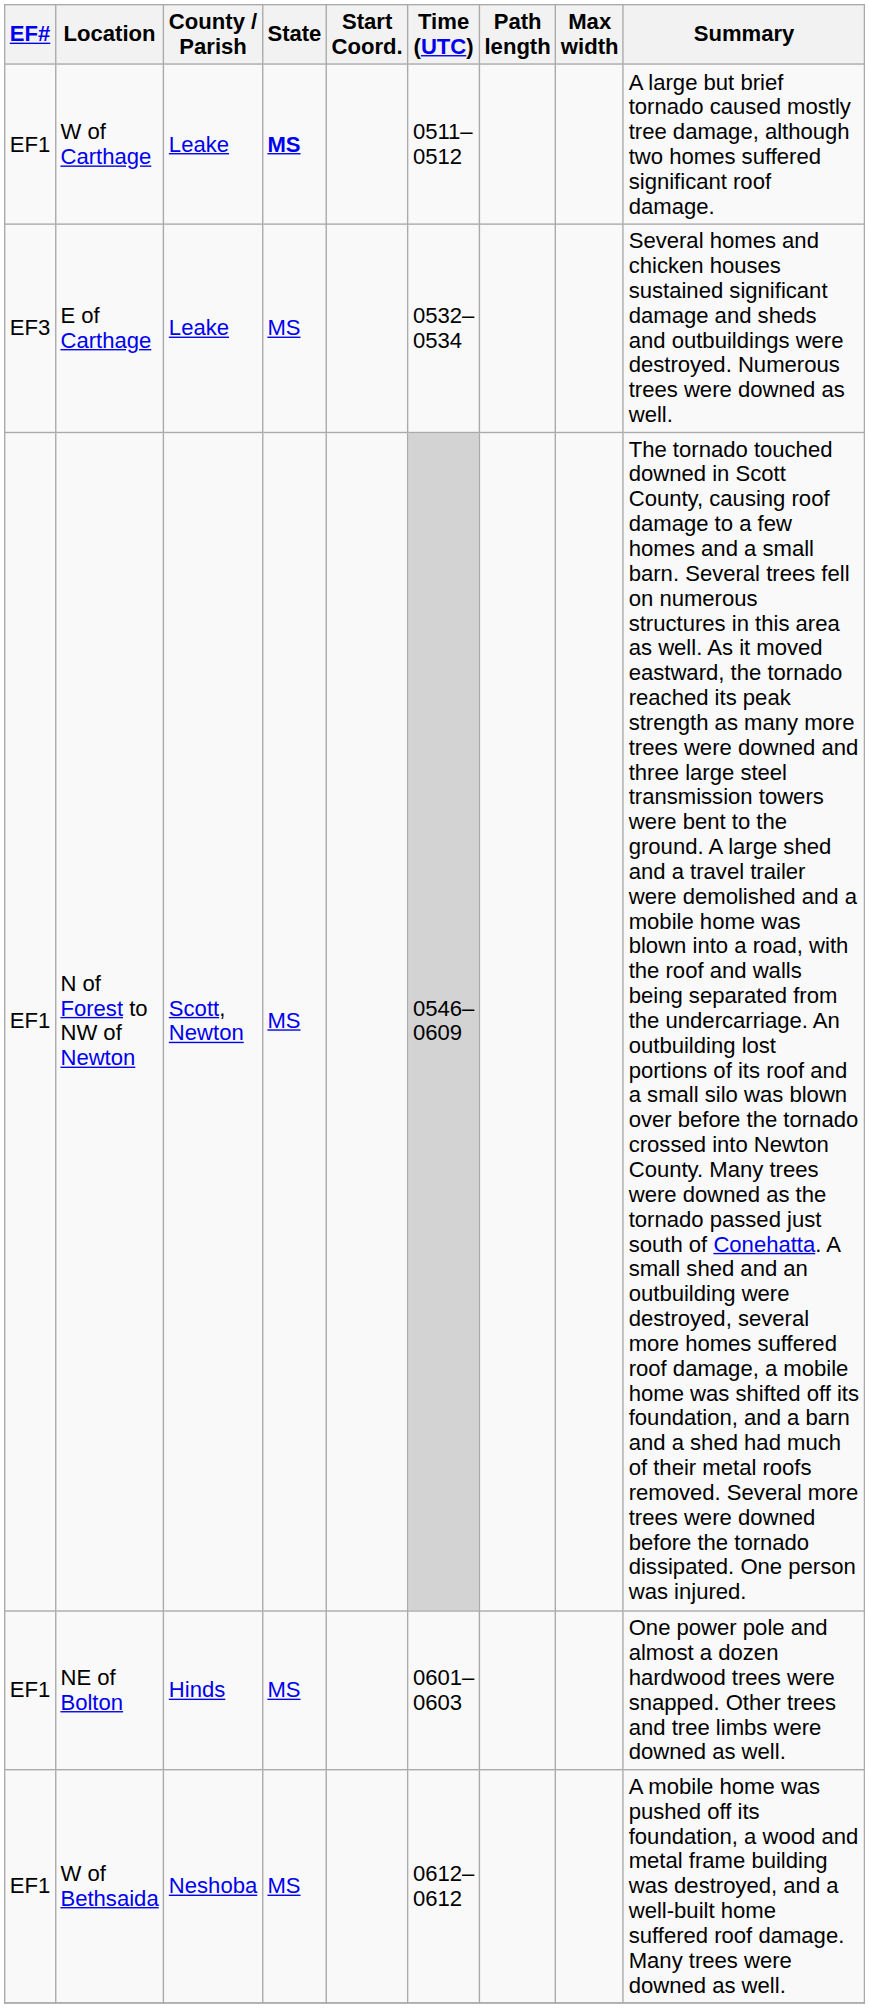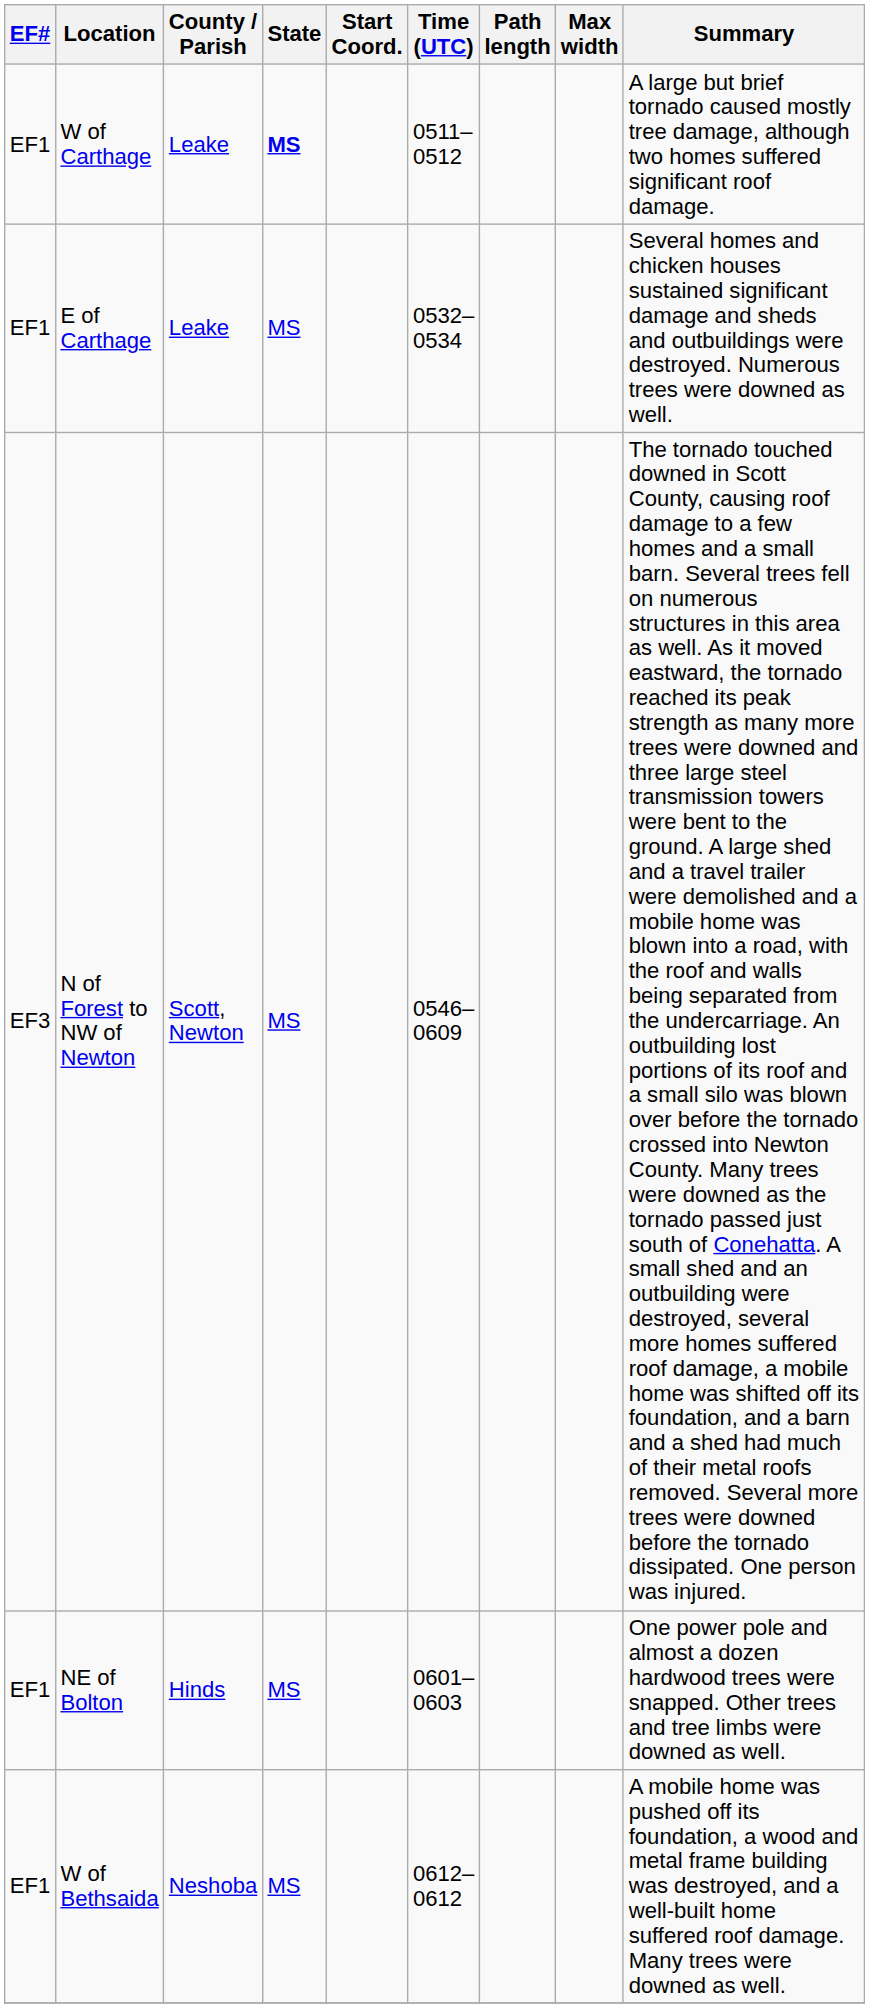(30, 328) EF3 -> (30, 328) EF1
(30, 1021) EF1 -> (30, 1021) EF3
(444, 1021) lightgrey background -> (444, 1021) no background
